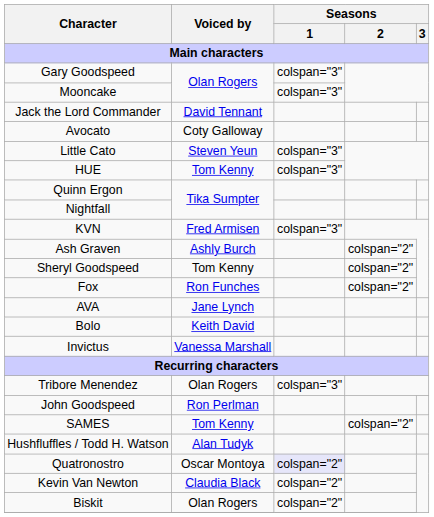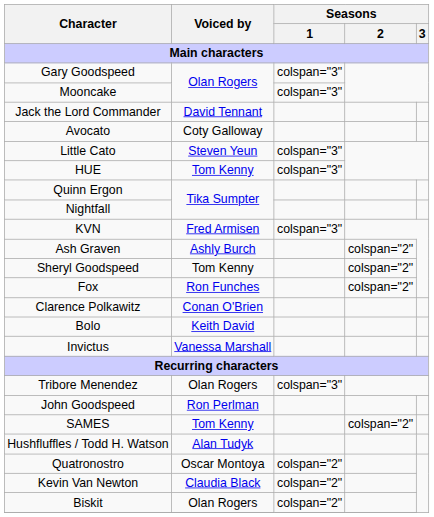+ row: (88, 307)
- row: (88, 307)
(310, 463) lavender background -> (310, 463) no background
